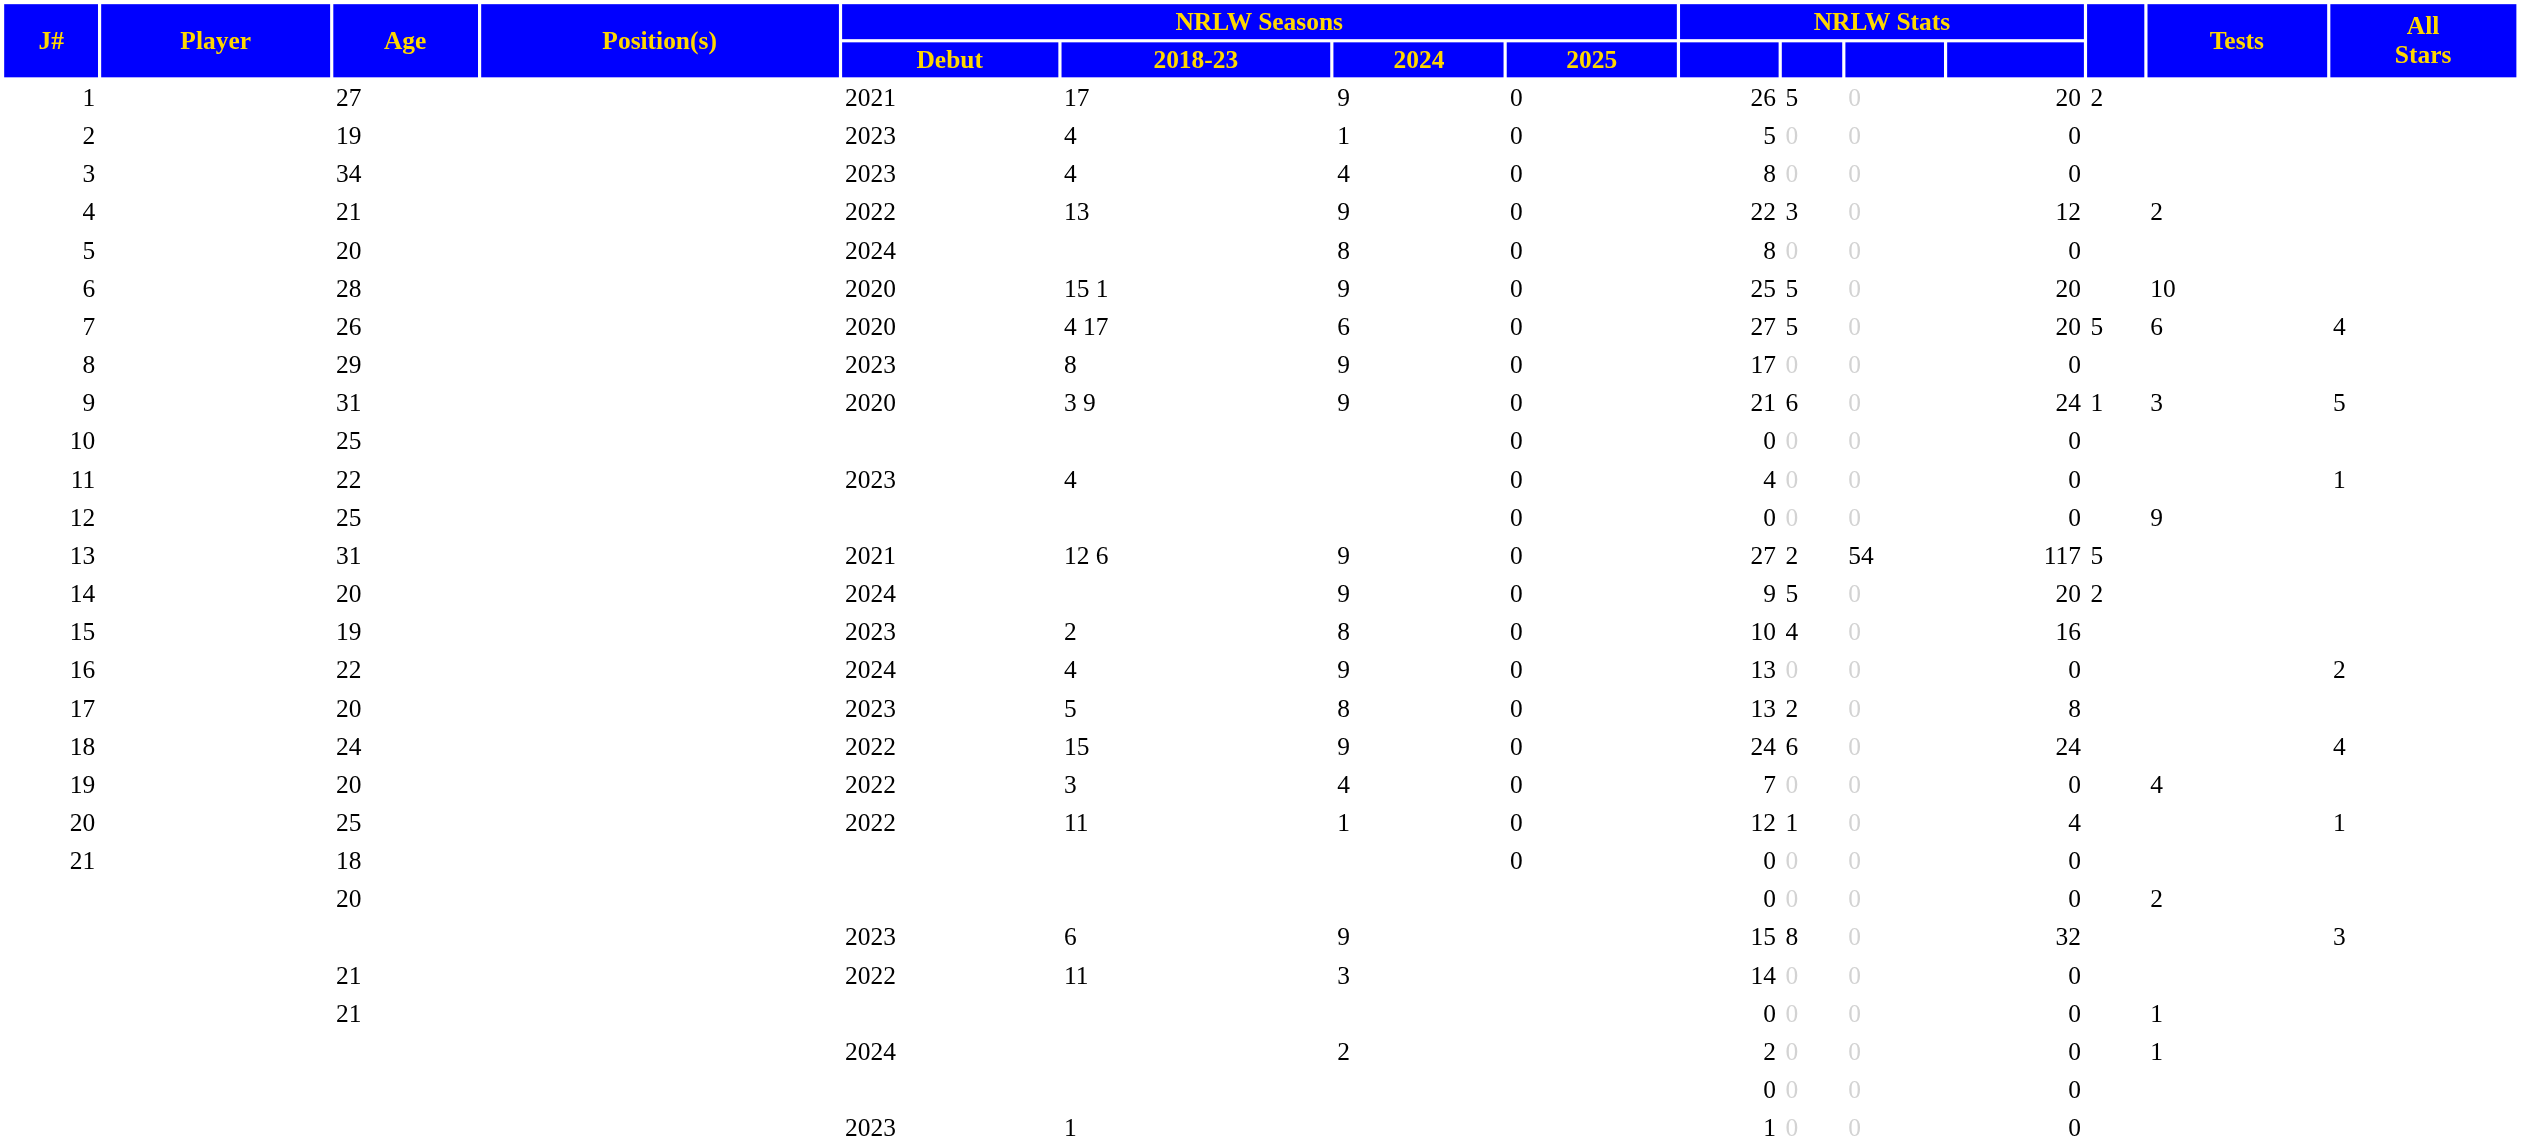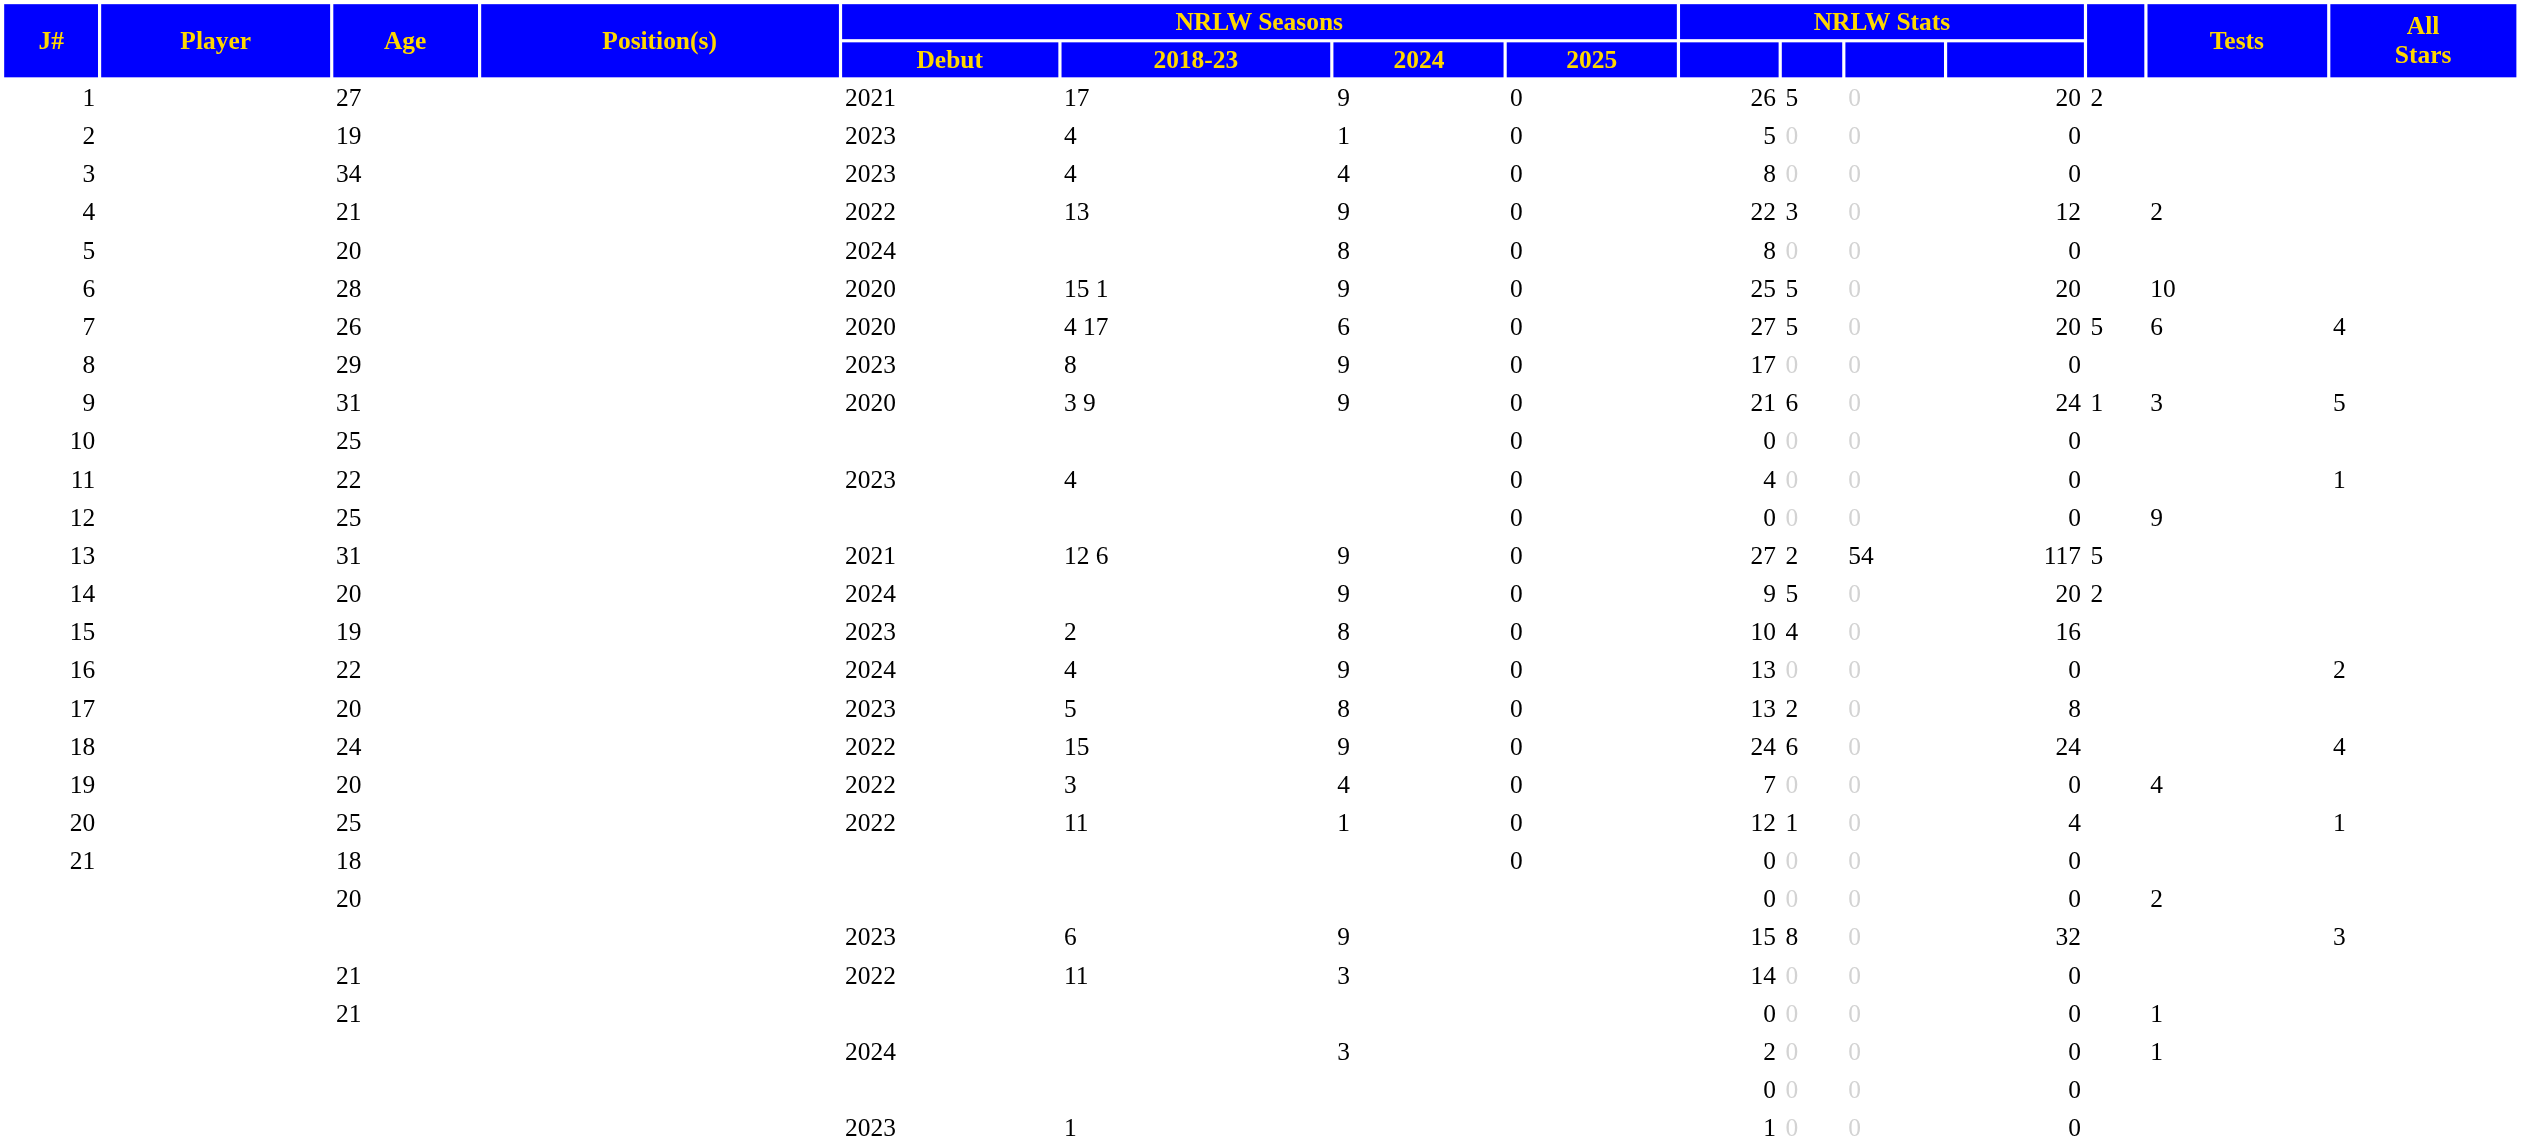(1344, 1051) 2 -> (1344, 1051) 3
